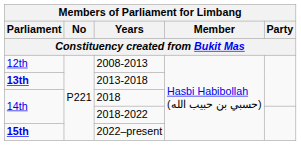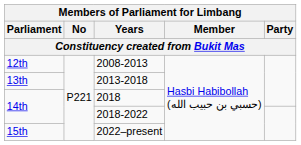(18, 81) bold -> (17, 81) normal
(18, 132) bold -> (17, 132) normal
